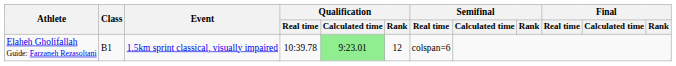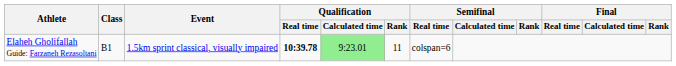(300, 48) normal -> (300, 48) bold
(397, 48) 12 -> (397, 48) 11
